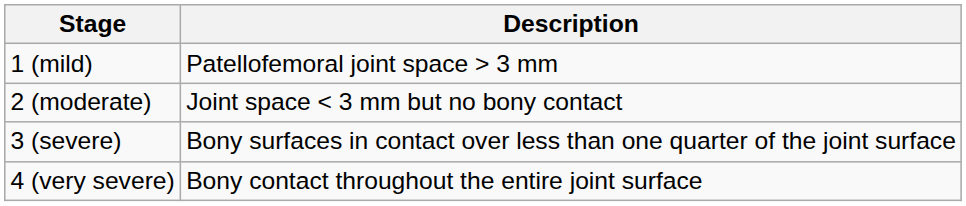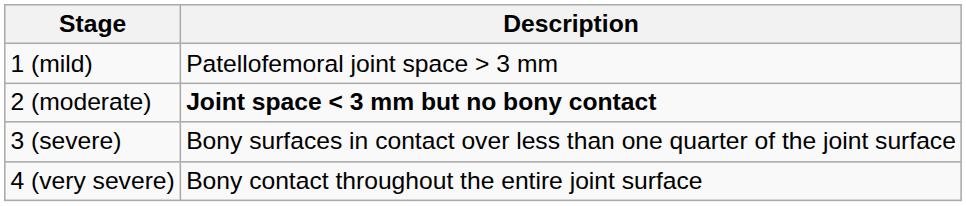(404, 102) normal -> (421, 102) bold
